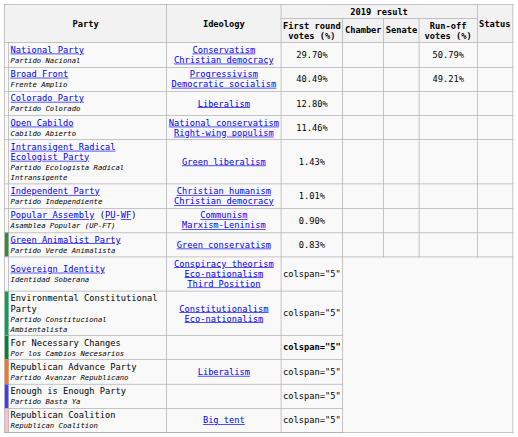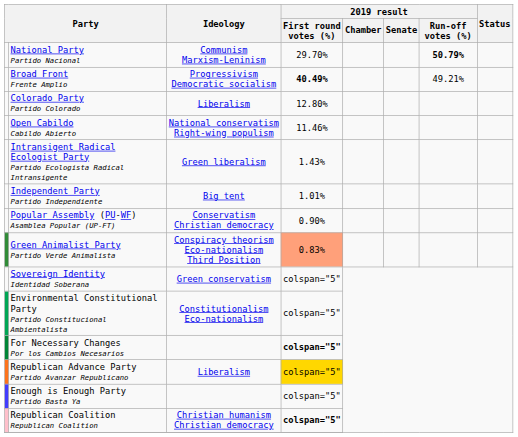(224, 55) Conservatism Christian democracy -> (224, 55) Communism Marxism-Leninism
(448, 55) normal -> (448, 55) bold
(312, 79) normal -> (312, 79) bold
(224, 196) Christian humanism Christian democracy -> (224, 196) Big tent
(224, 220) Communism Marxism-Leninism -> (224, 220) Conservatism Christian democracy
(224, 245) Green conservatism -> (224, 250) Conspiracy theorism Eco-nationalism Third Position
(312, 245) no background -> (312, 250) lightsalmon background
(224, 274) Conspiracy theorism Eco-nationalism Third Position -> (224, 279) Green conservatism
(312, 372) no background -> (312, 372) gold background
(224, 420) Big tent -> (224, 420) Christian humanism Christian democracy
(312, 420) normal -> (312, 420) bold
